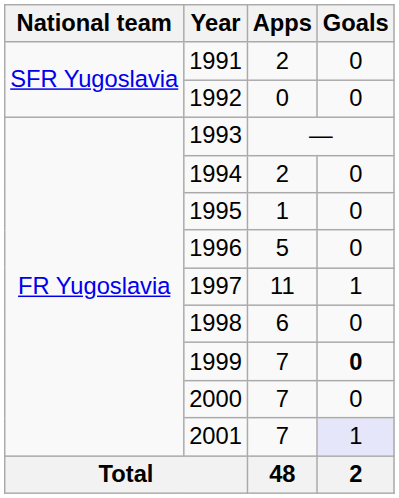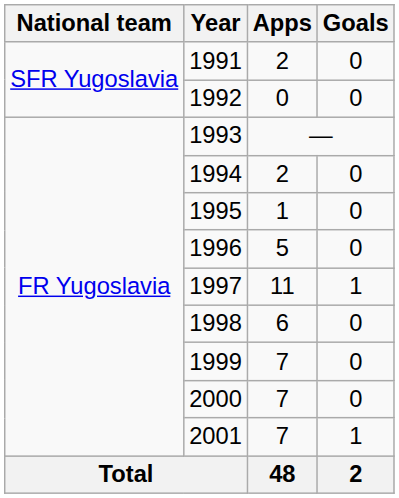(356, 361) bold -> (356, 361) normal
(356, 436) lavender background -> (356, 436) no background
